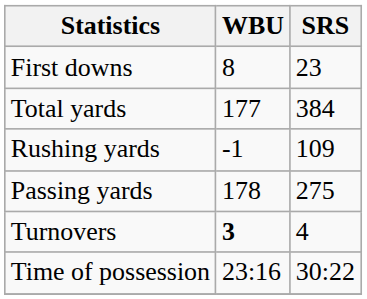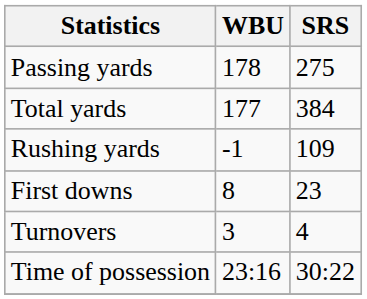rows swapped: (72, 67) <-> (82, 190)
(228, 231) bold -> (228, 231) normal
